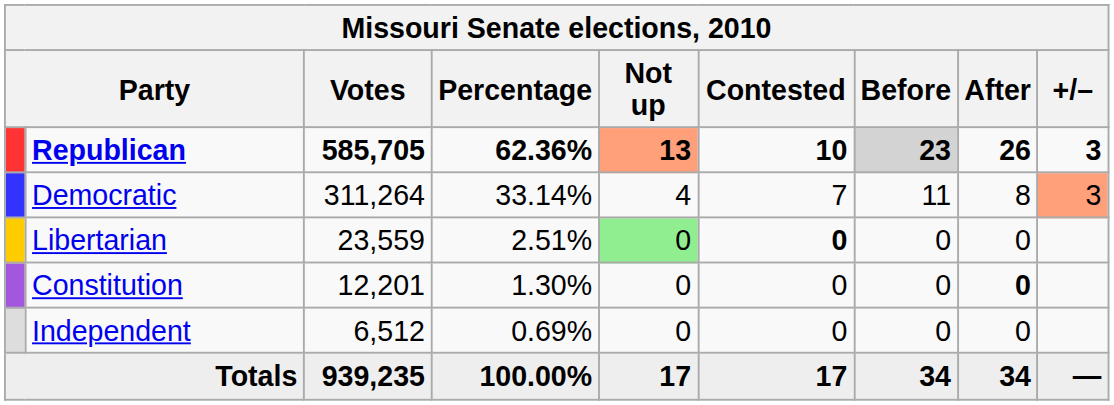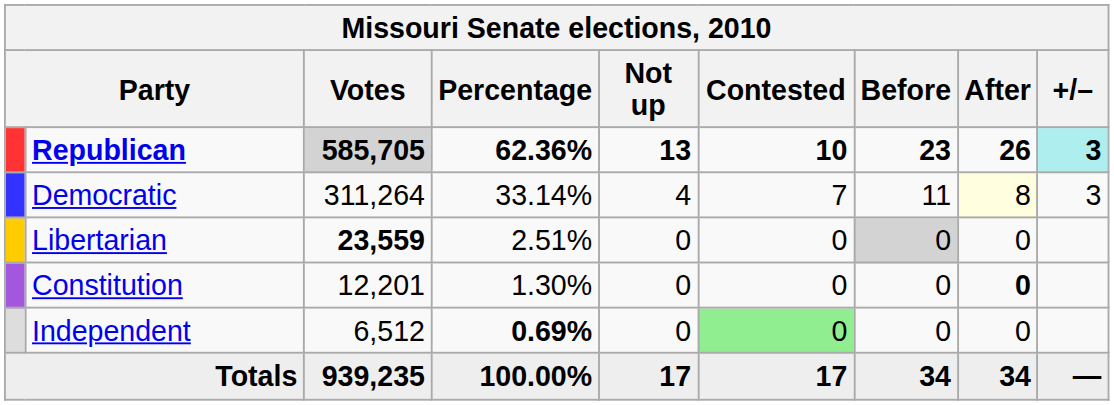(373, 150) no background -> (373, 150) lightgrey background
(675, 150) lightsalmon background -> (675, 150) no background
(935, 150) lightgrey background -> (935, 150) no background
(1093, 150) no background -> (1093, 150) paleturquoise background
(1023, 195) no background -> (1023, 195) lightyellow background
(1093, 195) lightsalmon background -> (1093, 195) no background
(381, 241) normal -> (381, 241) bold
(683, 241) lightgreen background -> (683, 241) no background
(839, 241) bold -> (839, 241) normal
(943, 241) no background -> (943, 241) lightgrey background
(552, 331) normal -> (552, 331) bold
(839, 331) no background -> (839, 331) lightgreen background
